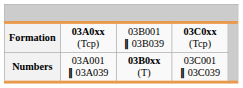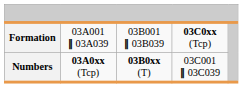(88, 38) 03A0xx (Tcp) -> (88, 38) 03A001 ∥ 03A039
(88, 67) 03A001 ∥ 03A039 -> (88, 67) 03A0xx (Tcp)
